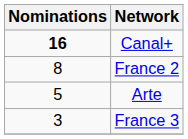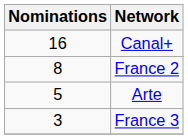(58, 43) bold -> (58, 43) normal
